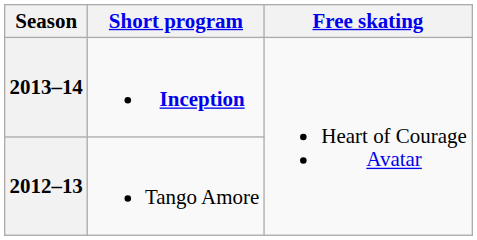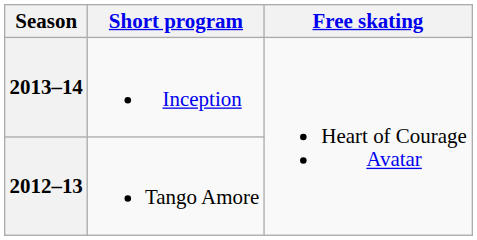(176, 99) bold -> (176, 99) normal
